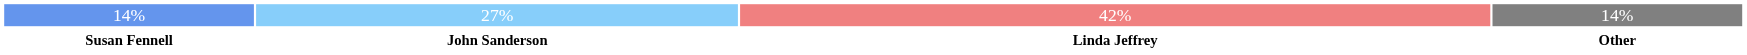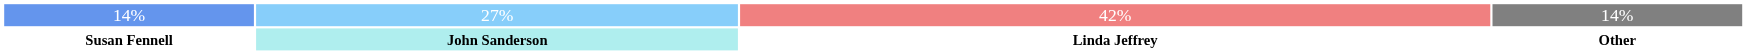(497, 39) no background -> (497, 39) paleturquoise background
